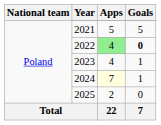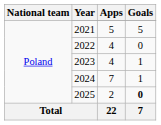(111, 45) lightgreen background -> (111, 45) no background
(140, 45) bold -> (140, 45) normal
(111, 78) lightyellow background -> (111, 78) no background
(140, 95) normal -> (140, 95) bold
